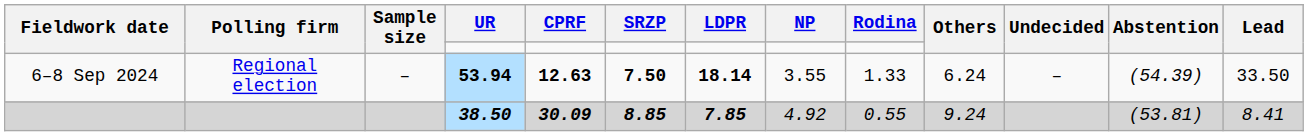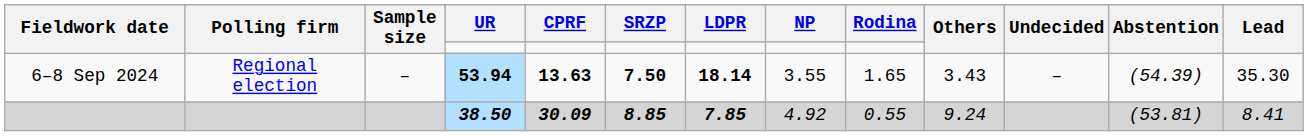(565, 78) 12.63 -> (565, 78) 13.63
(885, 78) 1.33 -> (885, 78) 1.65
(965, 78) 6.24 -> (965, 78) 3.43
(1263, 78) 33.50 -> (1263, 78) 35.30
